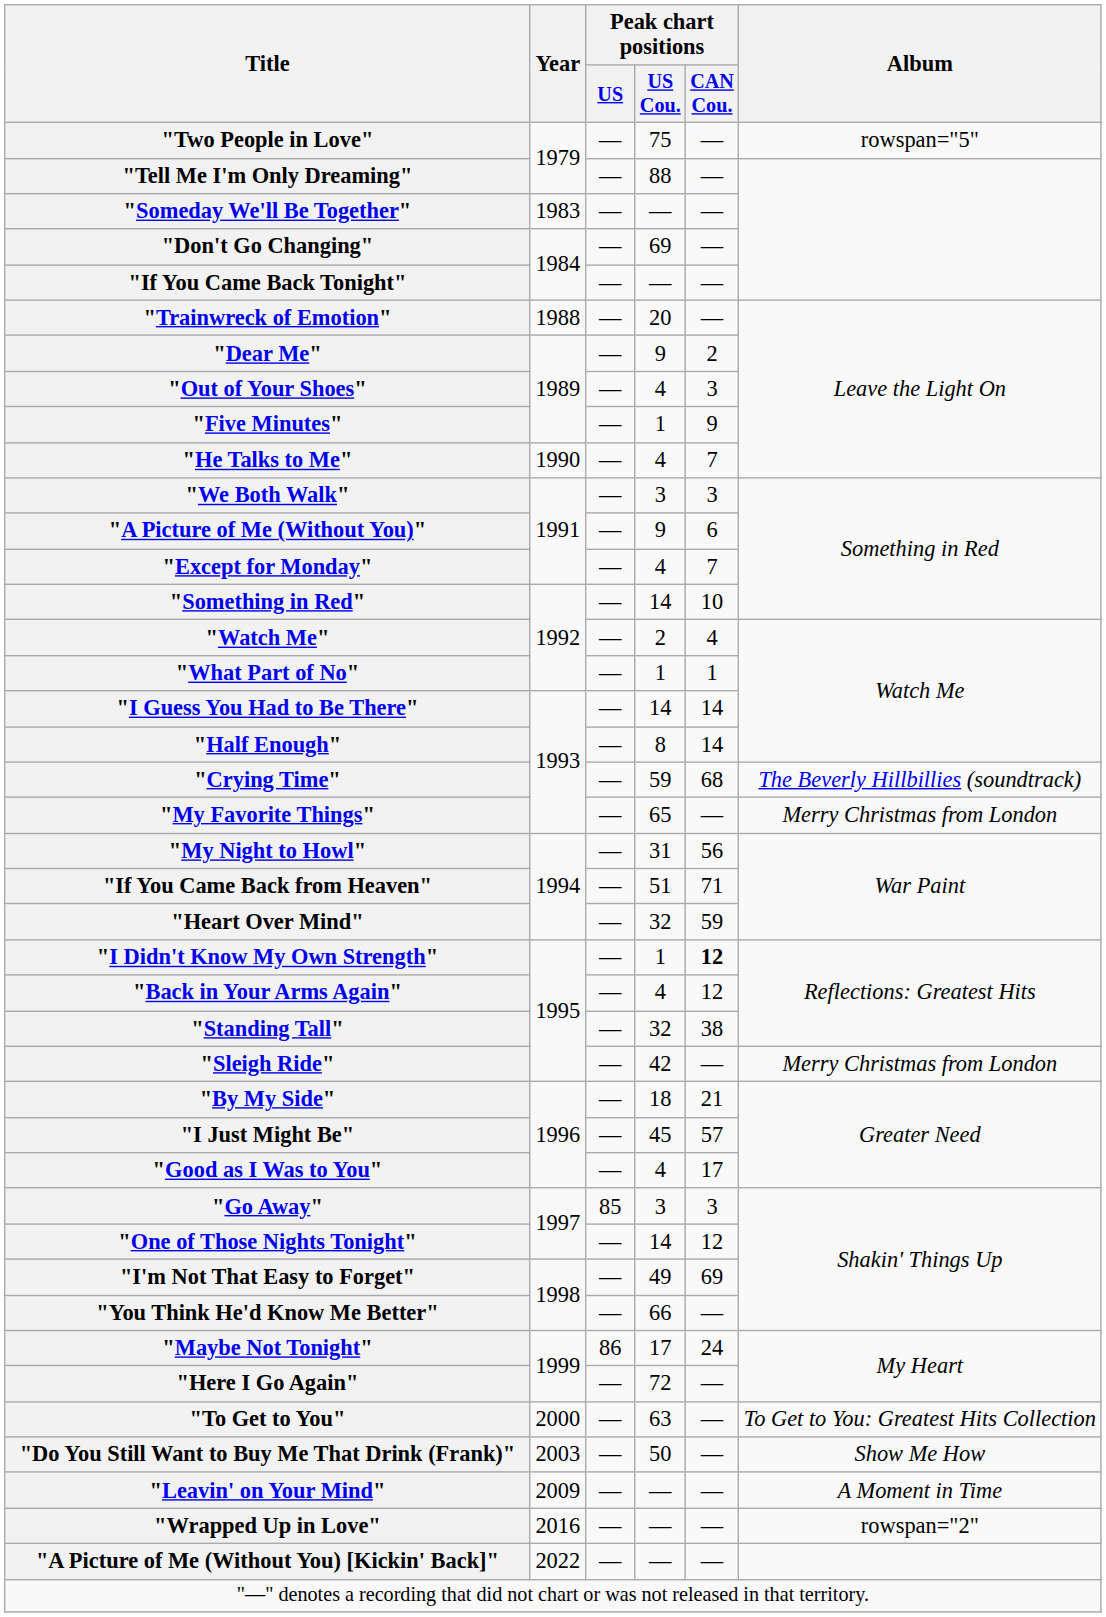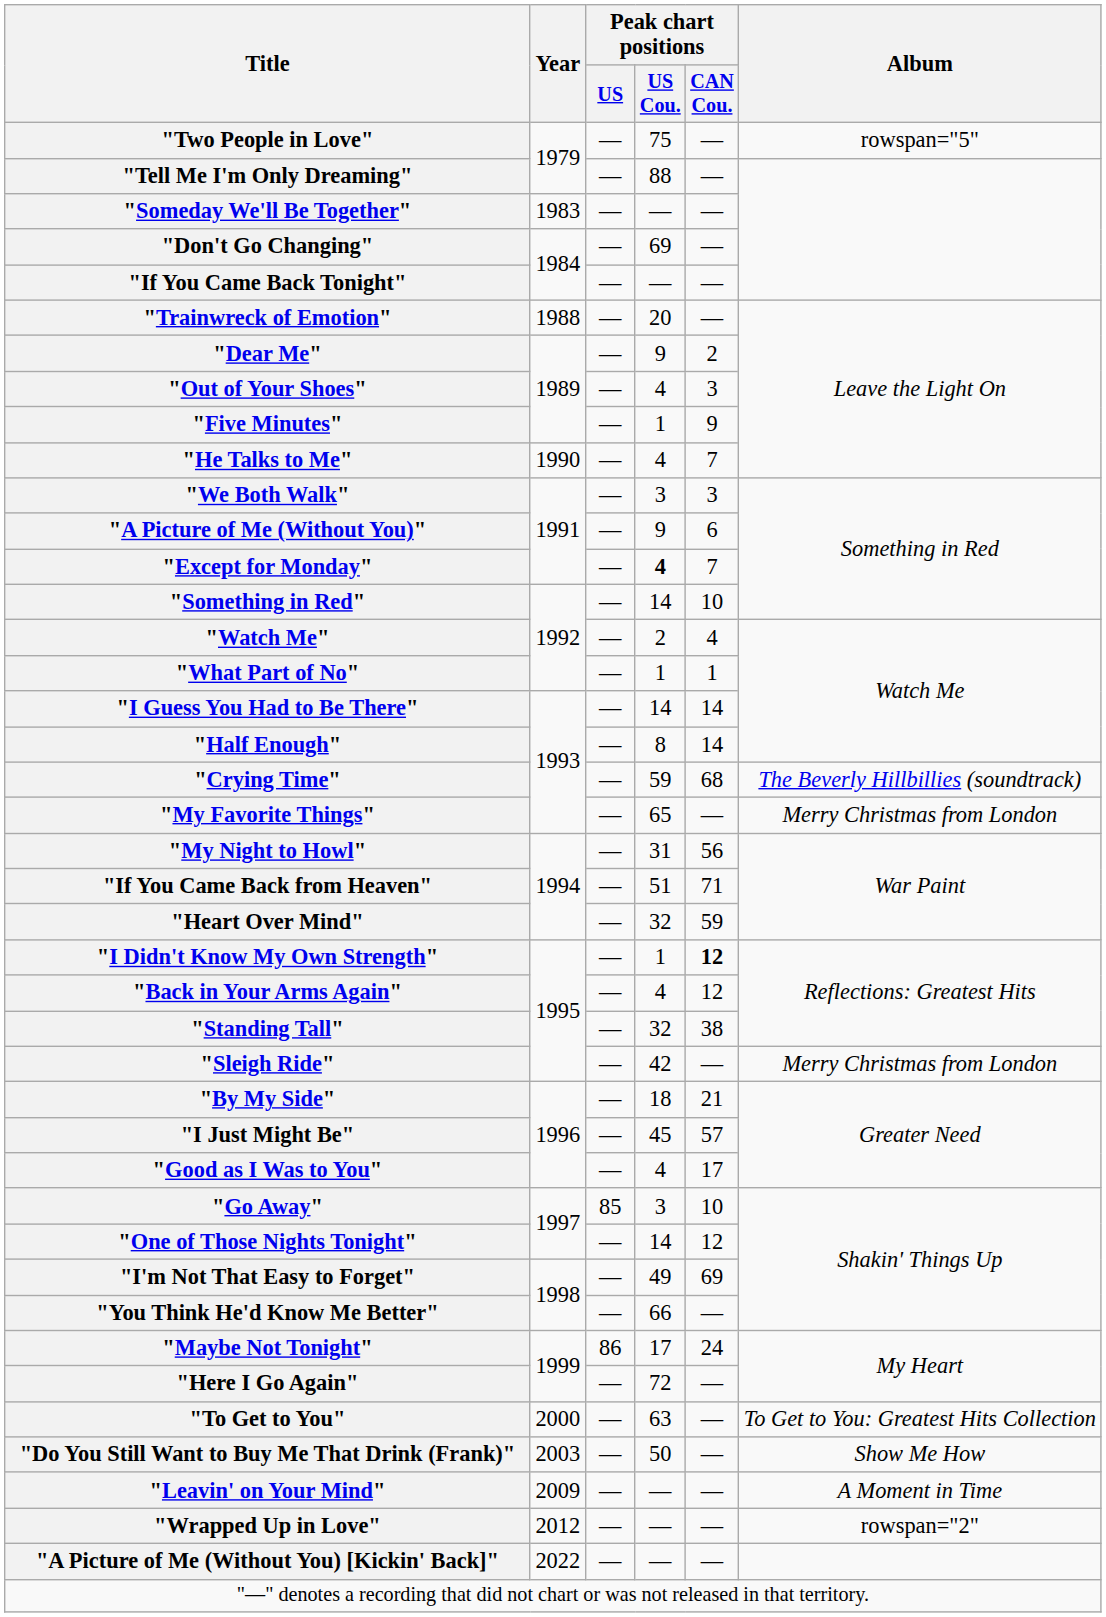(660, 566) normal -> (660, 566) bold
(712, 1205) 3 -> (712, 1205) 10
(558, 1525) 2016 -> (558, 1525) 2012
